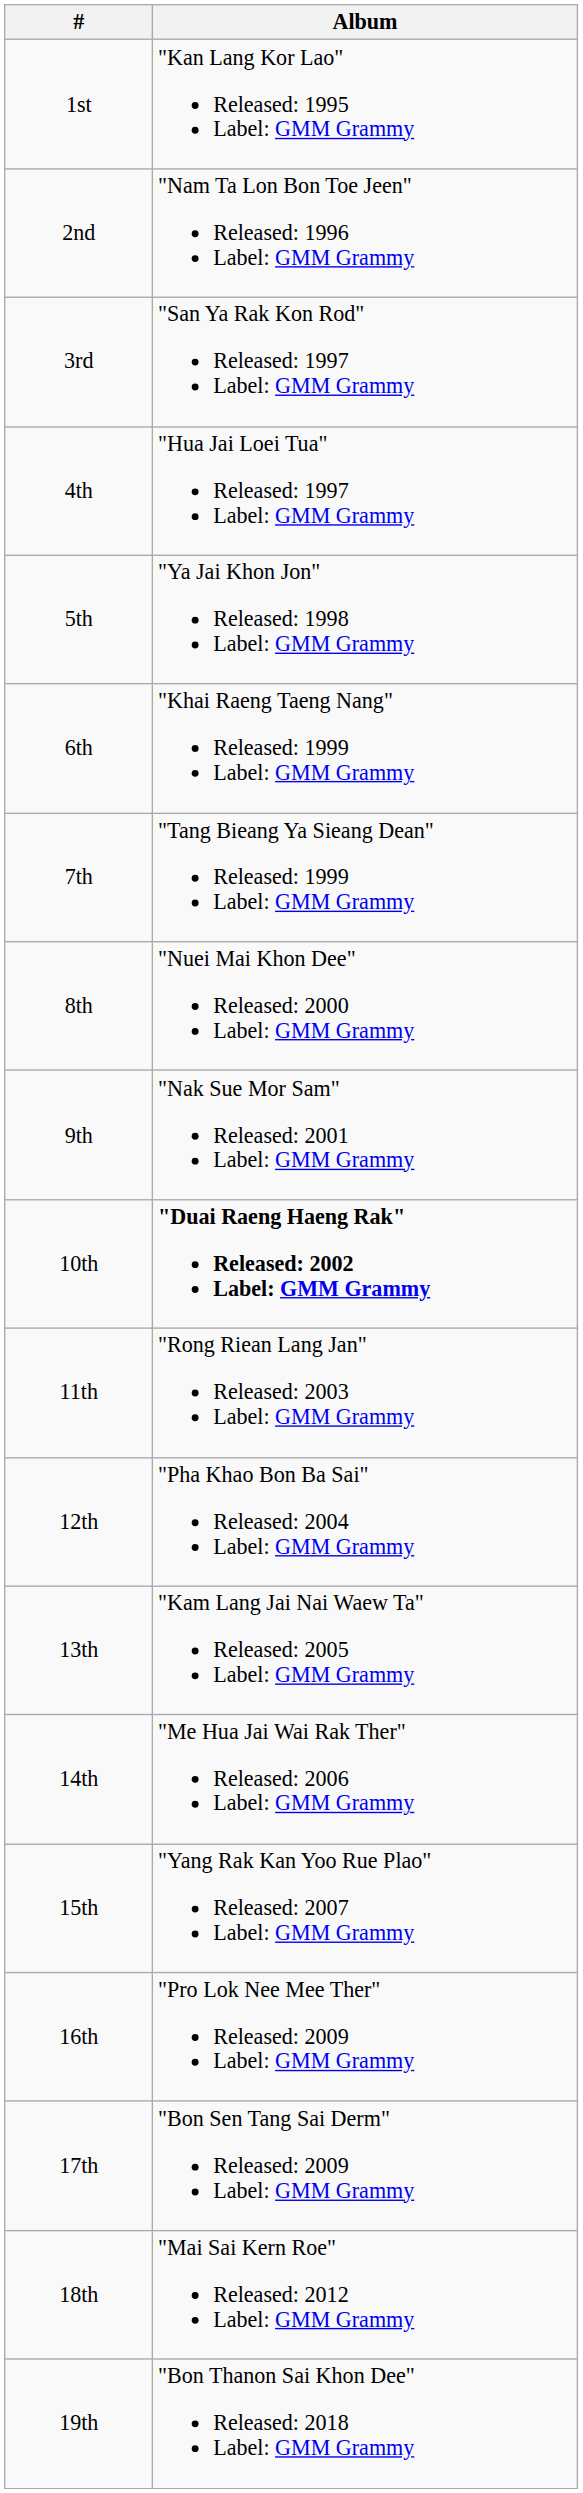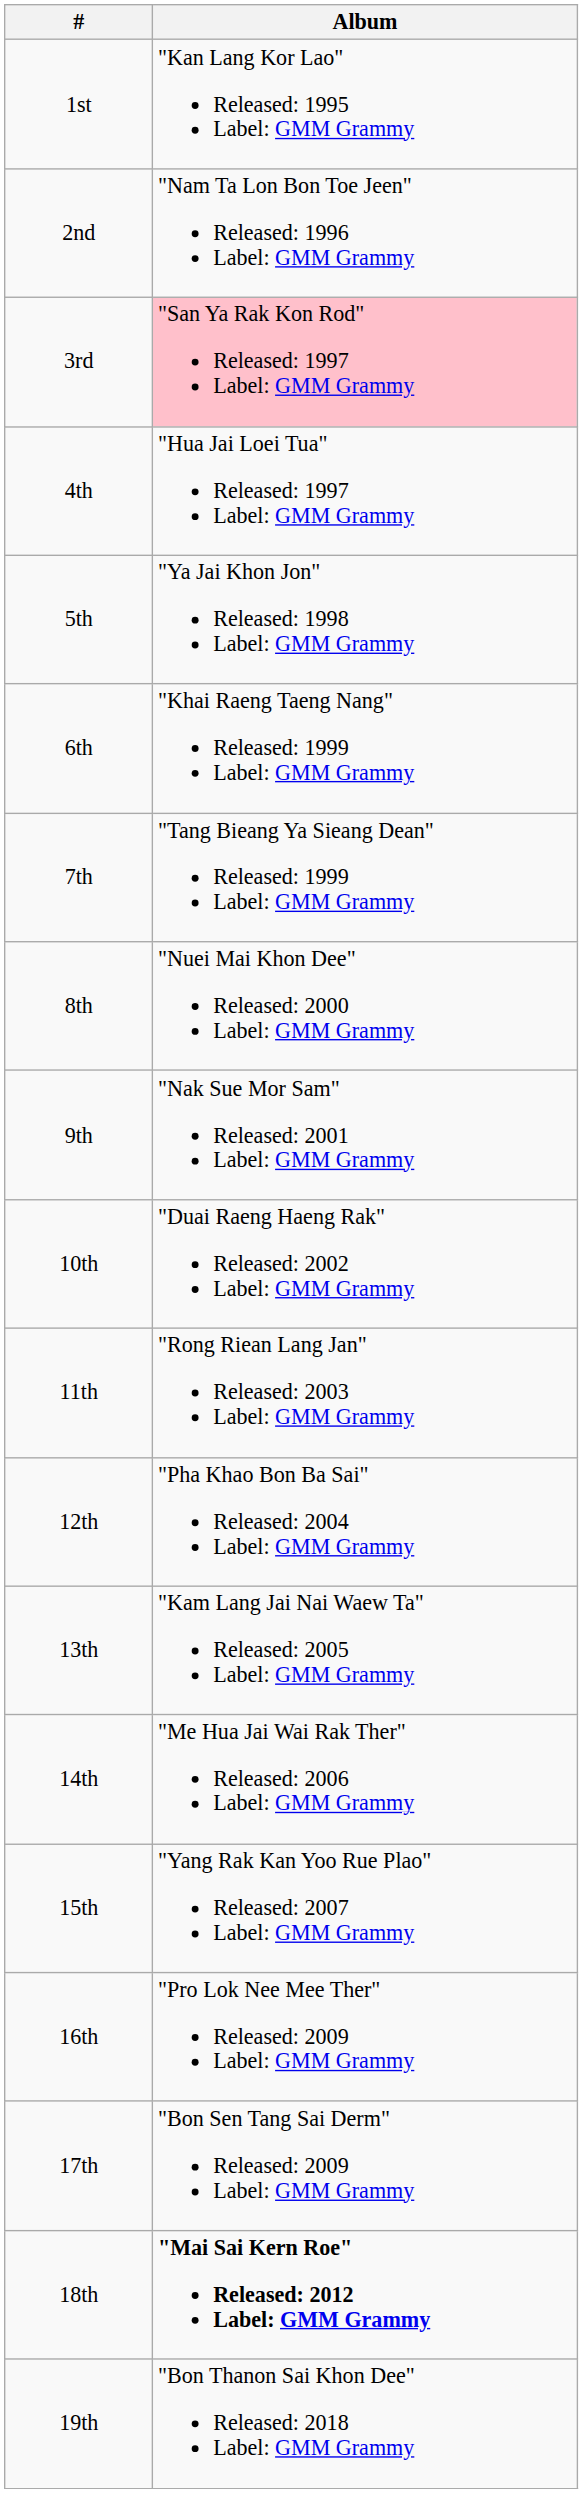(365, 351) no background -> (365, 351) pink background
(365, 1253) bold -> (365, 1253) normal
(365, 2284) normal -> (365, 2284) bold
